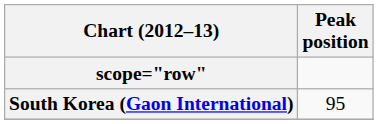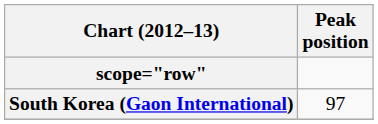(336, 103) 95 -> (336, 103) 97
